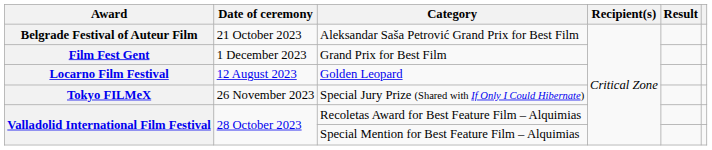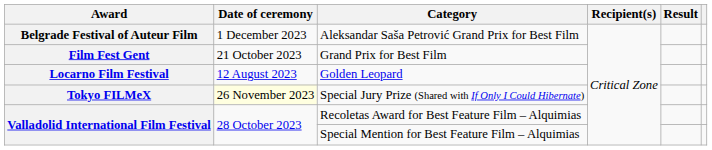(259, 34) 21 October 2023 -> (262, 34) 1 December 2023
(262, 54) 1 December 2023 -> (259, 54) 21 October 2023
(265, 94) no background -> (265, 94) lightyellow background
